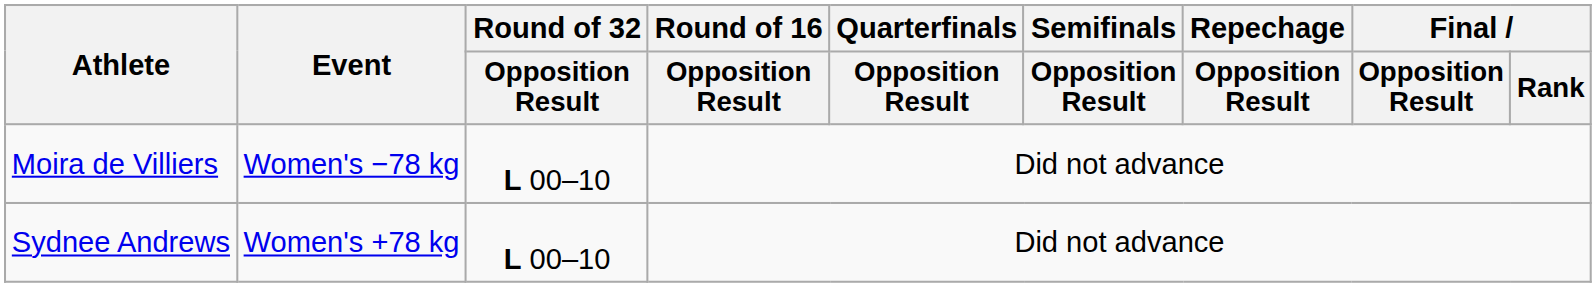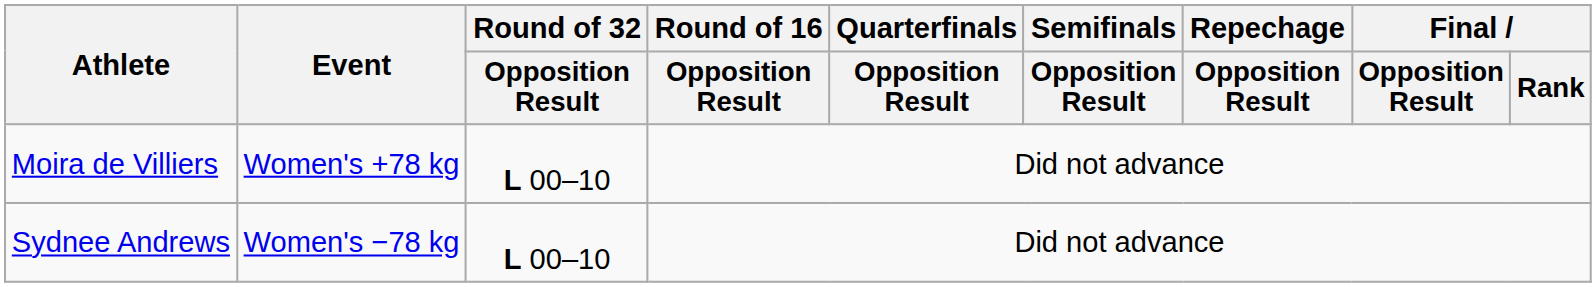(352, 164) Women's −78 kg -> (352, 164) Women's +78 kg
(352, 242) Women's +78 kg -> (352, 242) Women's −78 kg
